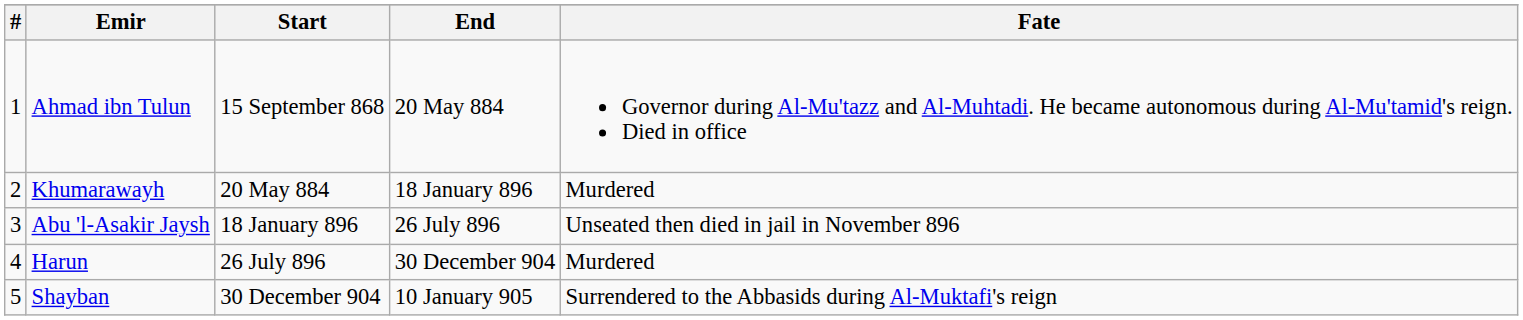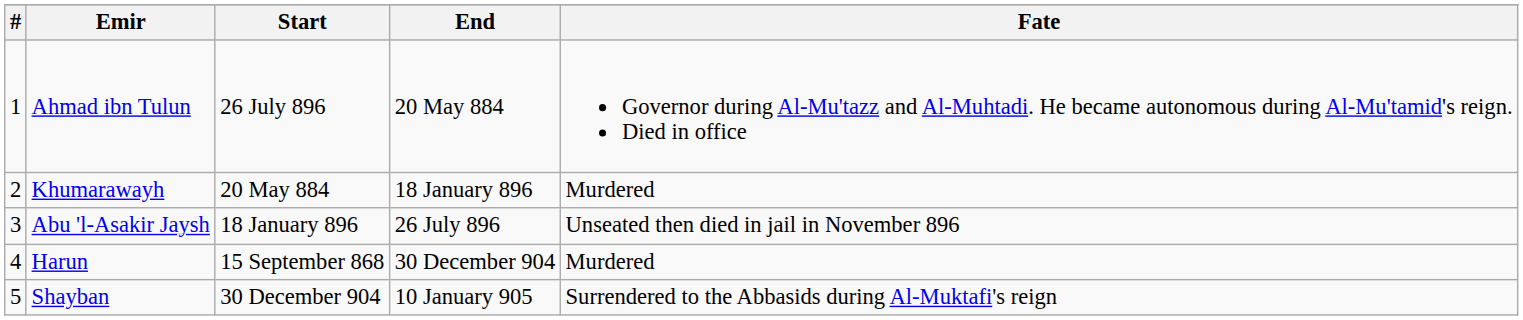(302, 106) 15 September 868 -> (273, 106) 26 July 896
(273, 261) 26 July 896 -> (302, 261) 15 September 868
